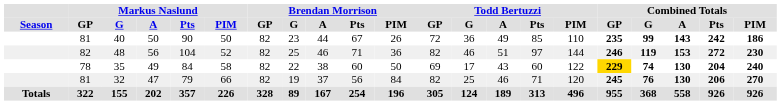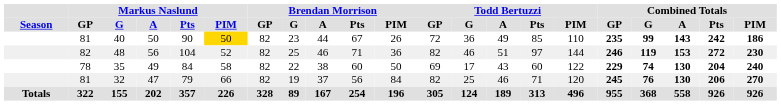(226, 38) no background -> (226, 38) gold background
(614, 66) gold background -> (614, 66) no background
